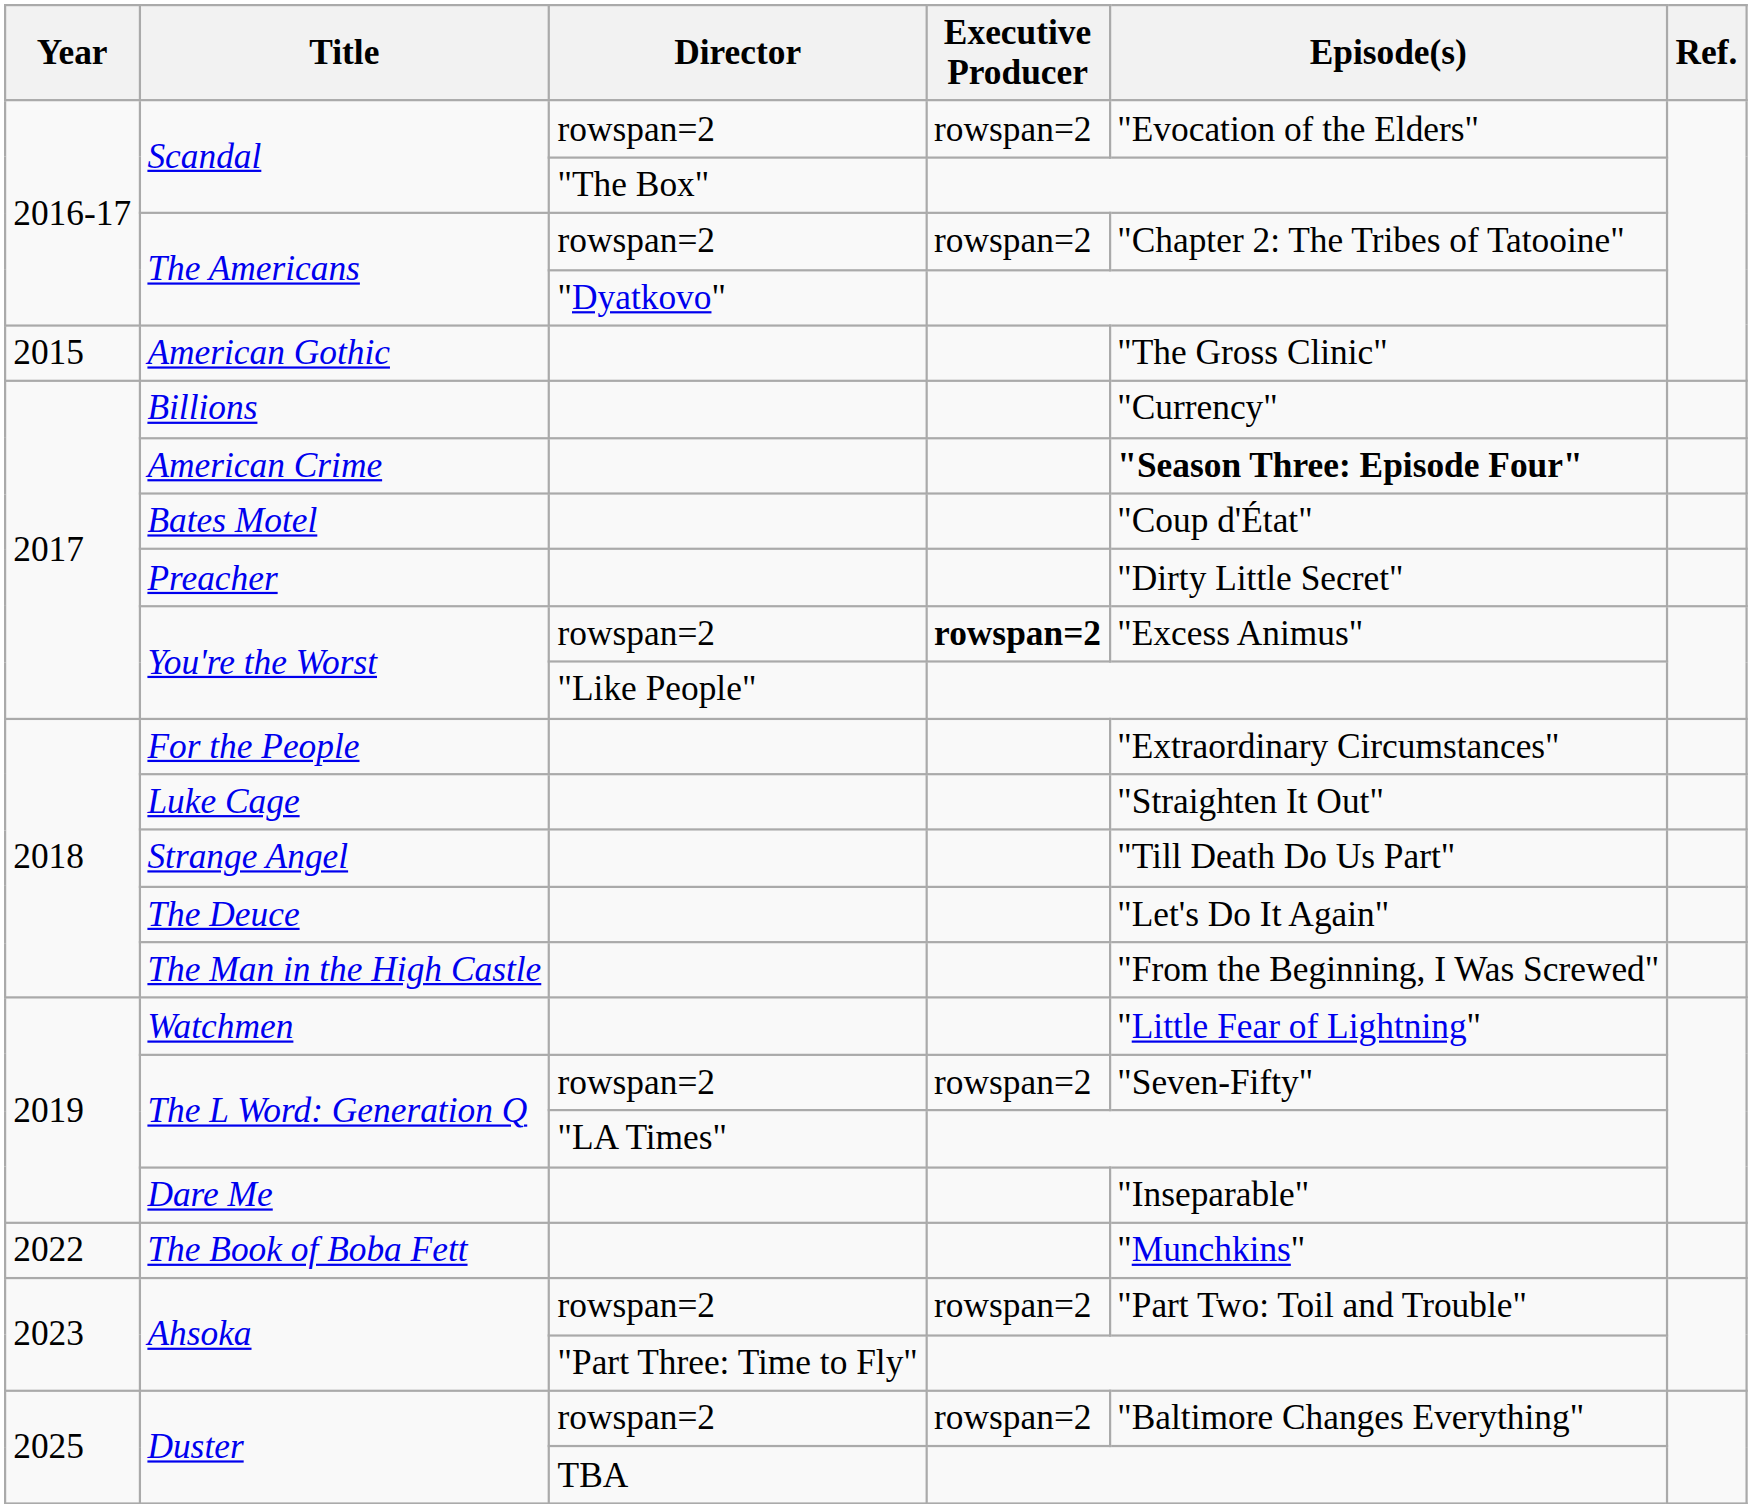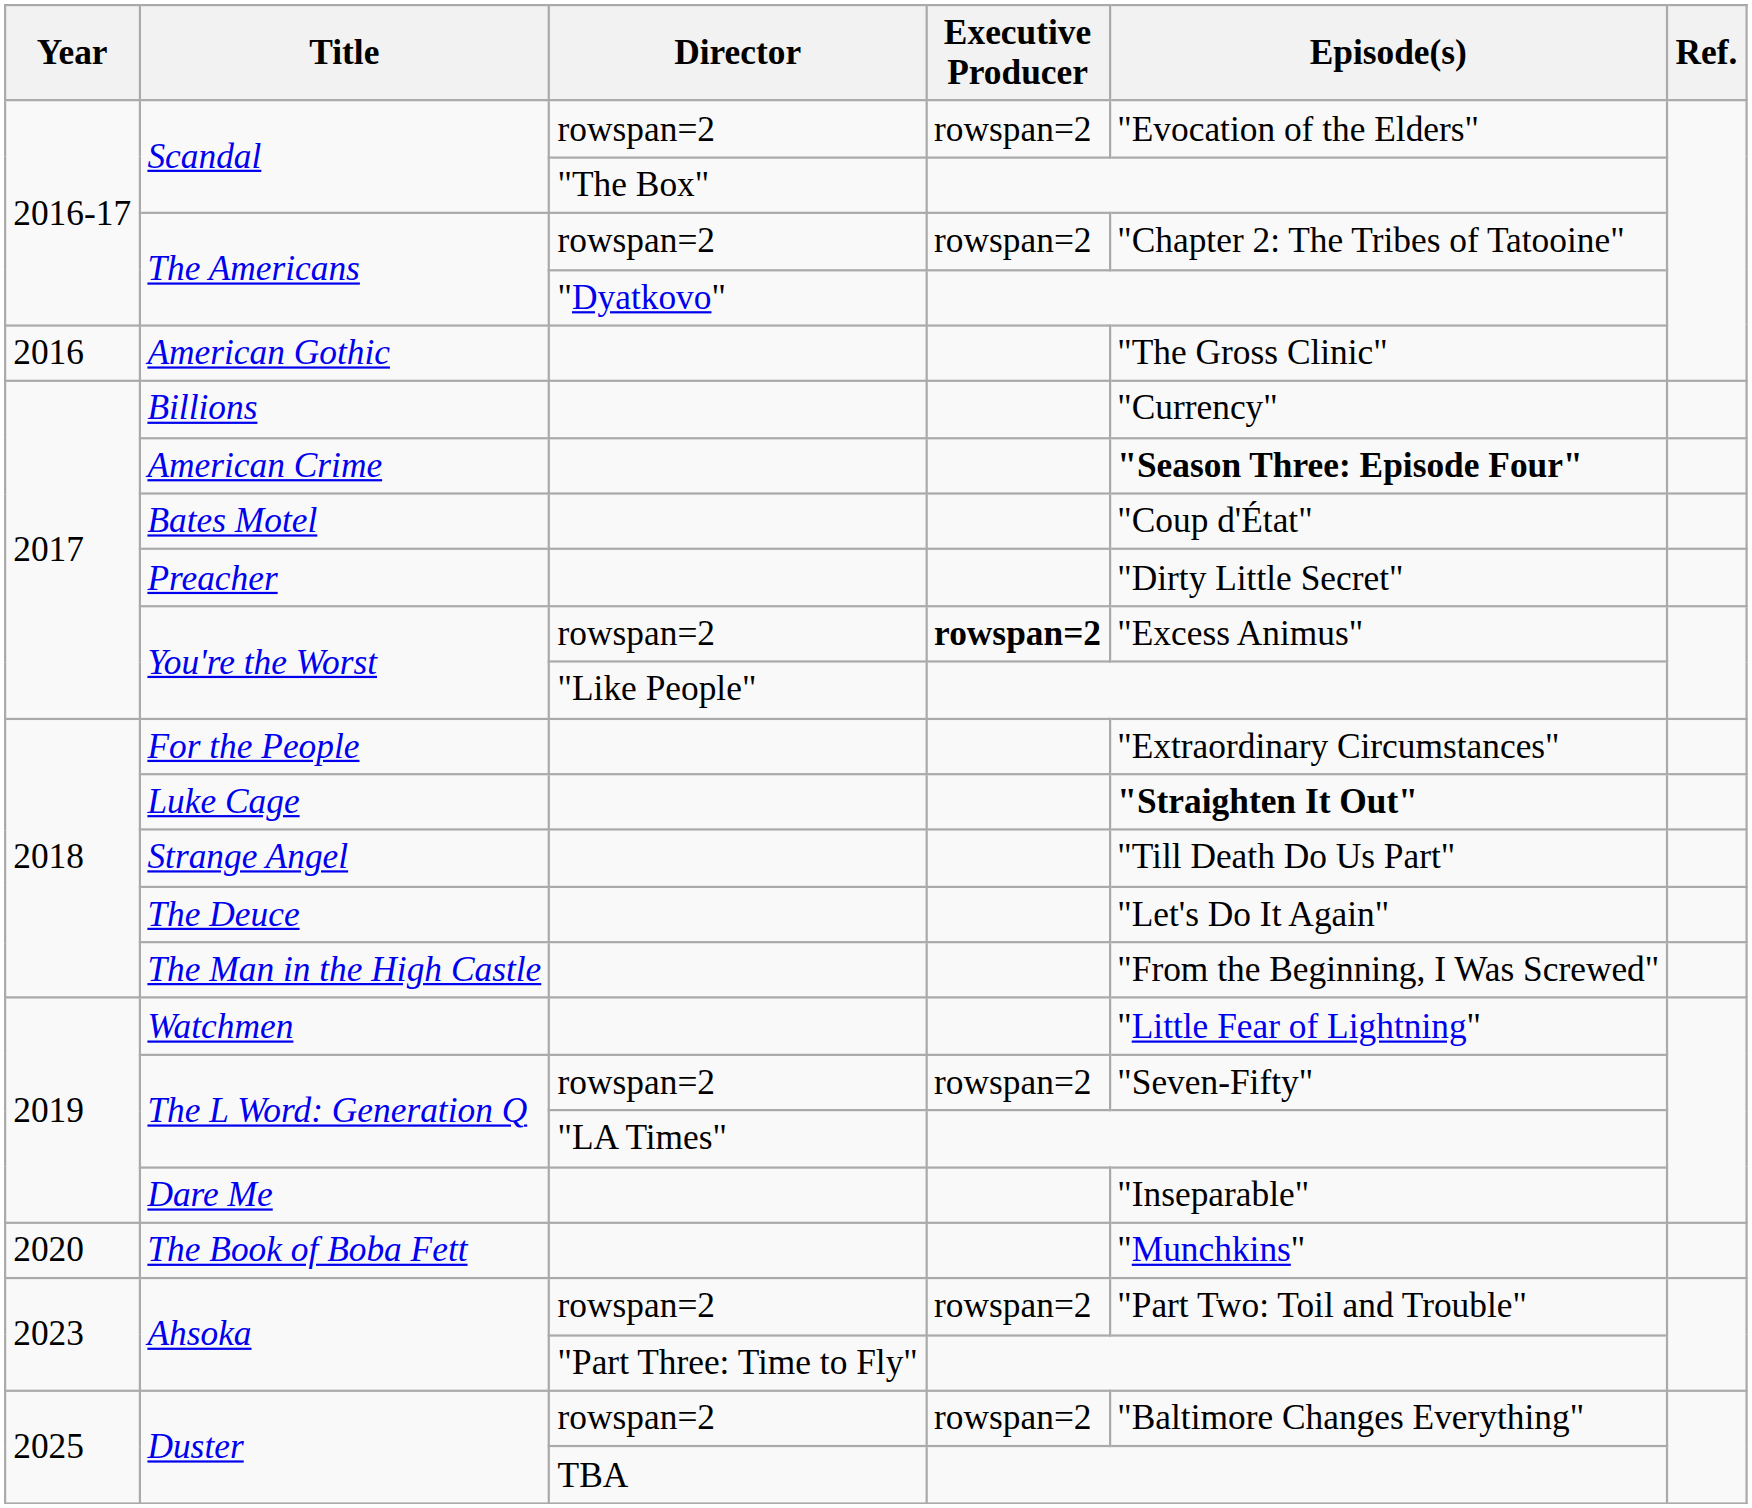(49, 352) 2015 -> (49, 352) 2016
(1251, 801) normal -> (1268, 801) bold
(49, 1249) 2022 -> (49, 1249) 2020
